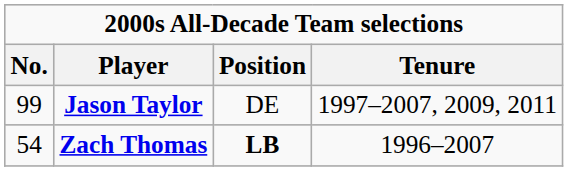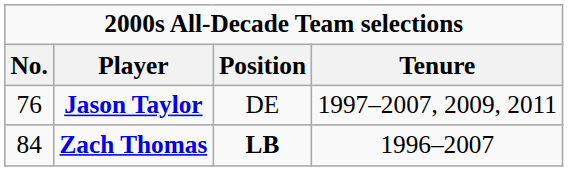(29, 104) 99 -> (29, 104) 76
(29, 144) 54 -> (29, 144) 84
